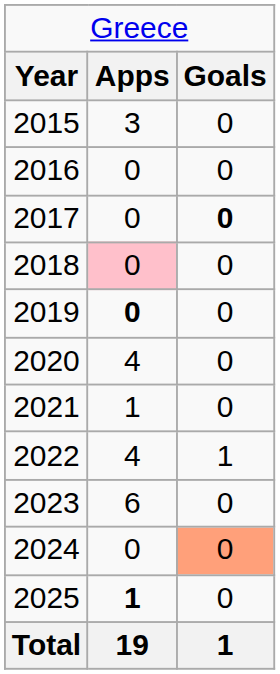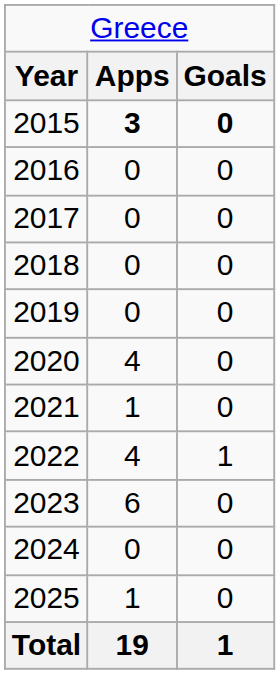(132, 123) normal -> (132, 123) bold
(225, 123) normal -> (225, 123) bold
(225, 218) bold -> (225, 218) normal
(132, 265) pink background -> (132, 265) no background
(132, 312) bold -> (132, 312) normal
(225, 550) lightsalmon background -> (225, 550) no background
(132, 597) bold -> (132, 597) normal
